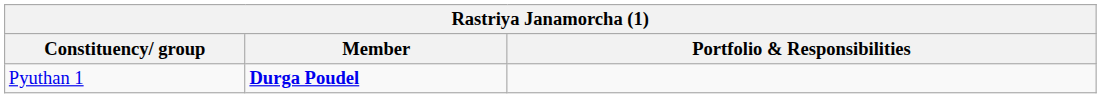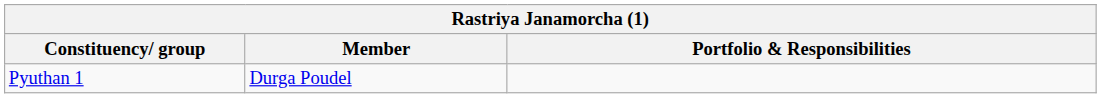(304, 78) bold -> (301, 78) normal
